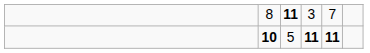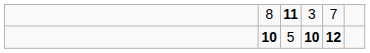(311, 37) 11 -> (312, 37) 10
(332, 37) 11 -> (333, 37) 12
